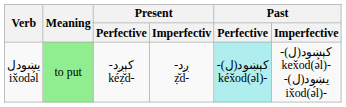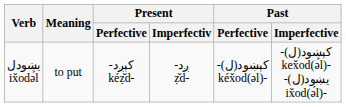(68, 72) lightgreen background -> (68, 72) no background
(243, 72) paleturquoise background -> (243, 72) no background
